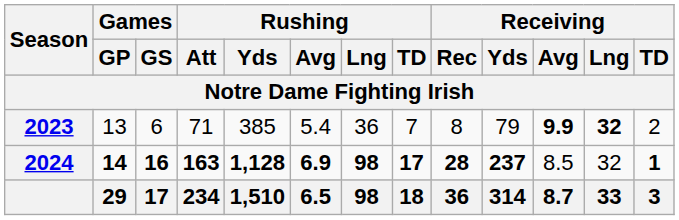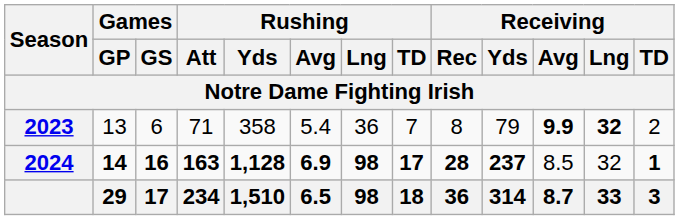(257, 127) 385 -> (257, 127) 358
